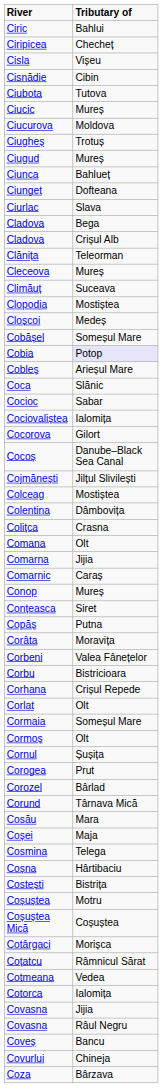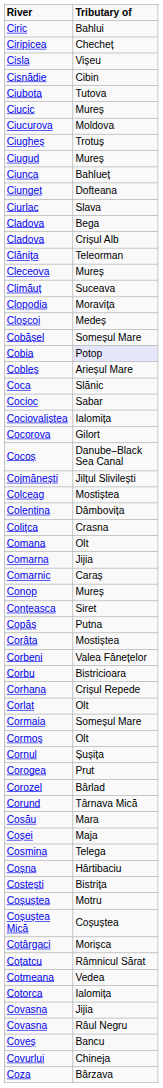(97, 304) Mostiștea -> (95, 304) Moravița
(95, 641) Moravița -> (97, 641) Mostiștea
